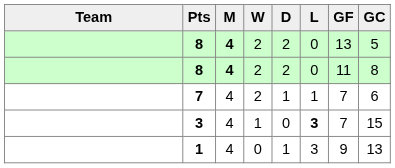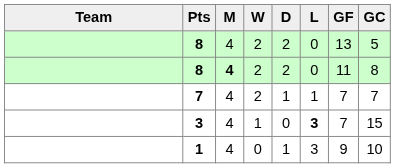(230, 44) bold -> (230, 44) normal
(374, 96) 6 -> (374, 96) 7
(374, 149) 13 -> (374, 149) 10
